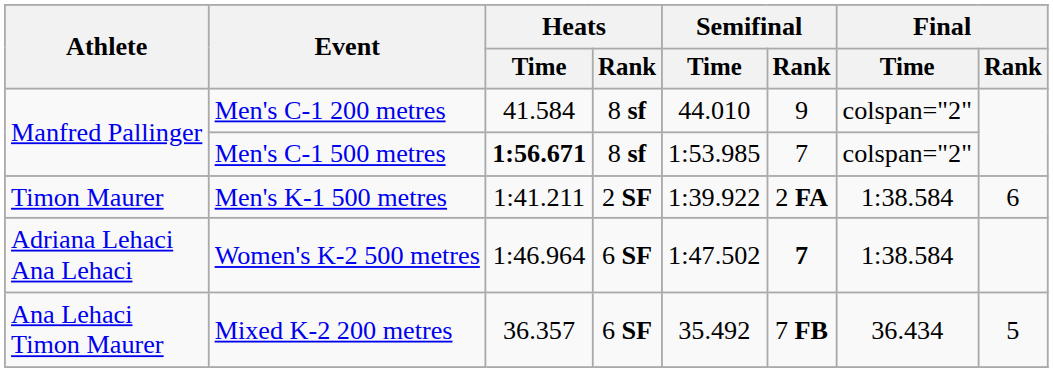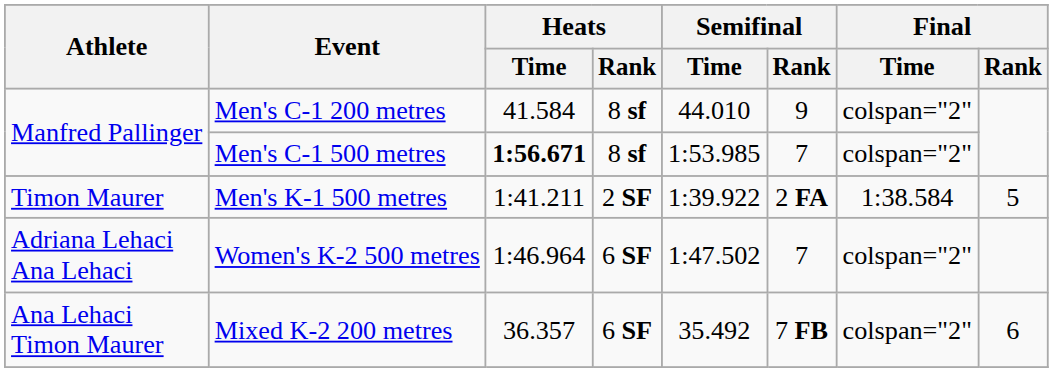(1013, 197) 6 -> (1013, 197) 5
(802, 255) bold -> (802, 255) normal
(907, 255) 1:38.584 -> (907, 255) colspan="2"
(907, 329) 36.434 -> (907, 329) colspan="2"
(1013, 329) 5 -> (1013, 329) 6
